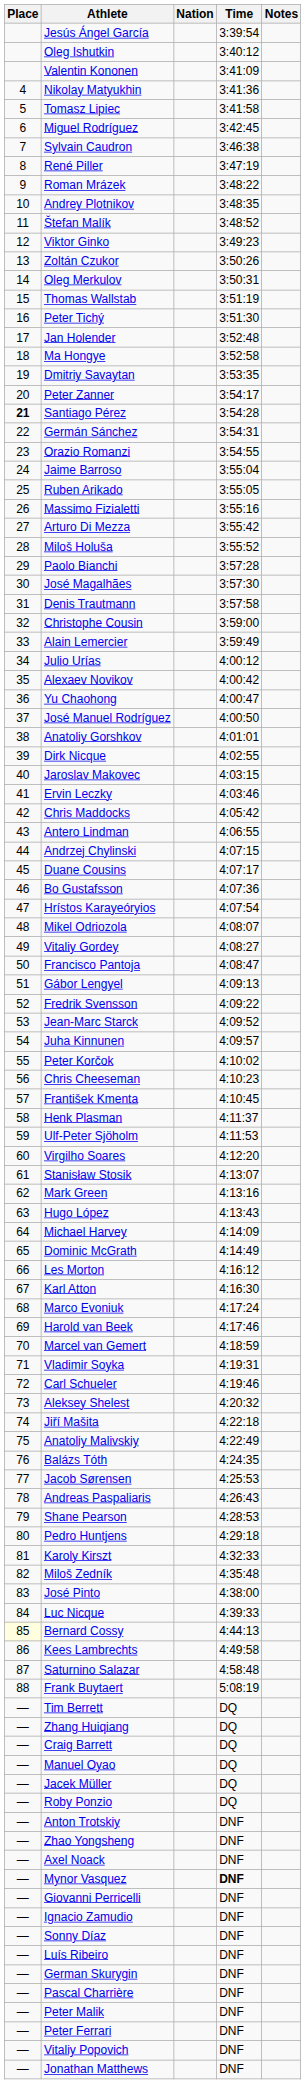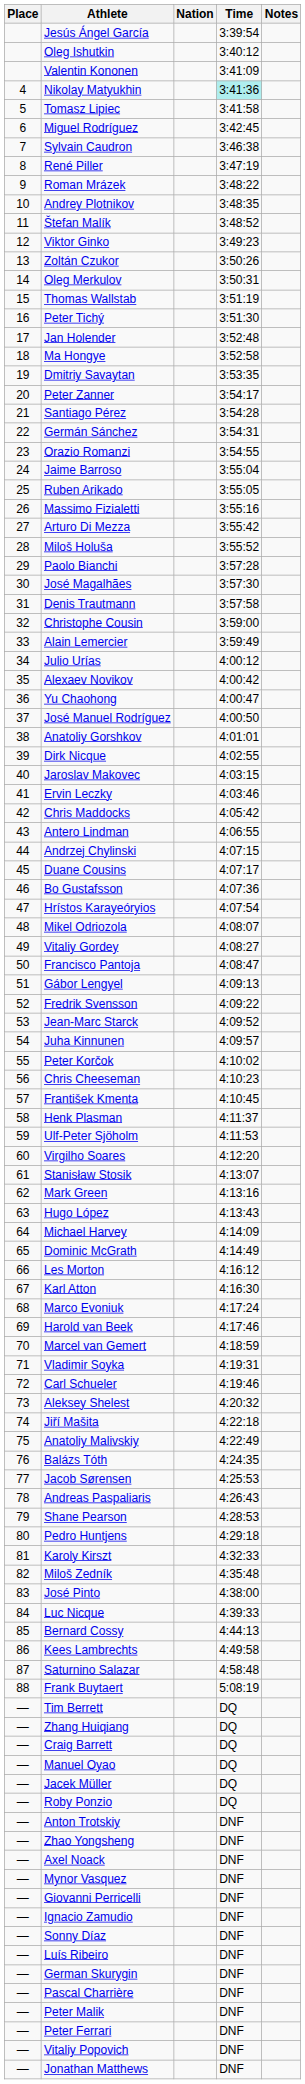(239, 90) no background -> (239, 90) paleturquoise background
(23, 413) bold -> (23, 413) normal
(23, 1631) lightyellow background -> (23, 1631) no background
(232, 1879) bold -> (232, 1879) normal
